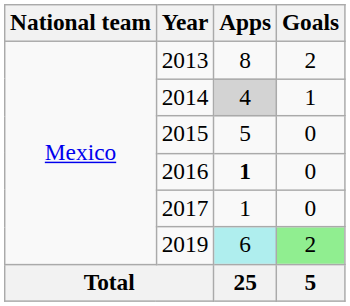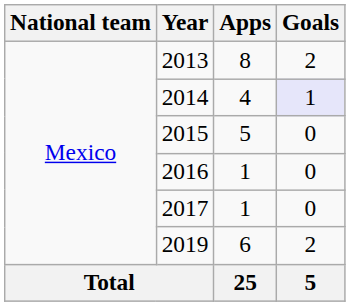(245, 97) lightgrey background -> (245, 97) no background
(310, 97) no background -> (310, 97) lavender background
(245, 171) bold -> (245, 171) normal
(245, 245) paleturquoise background -> (245, 245) no background
(310, 245) lightgreen background -> (310, 245) no background
